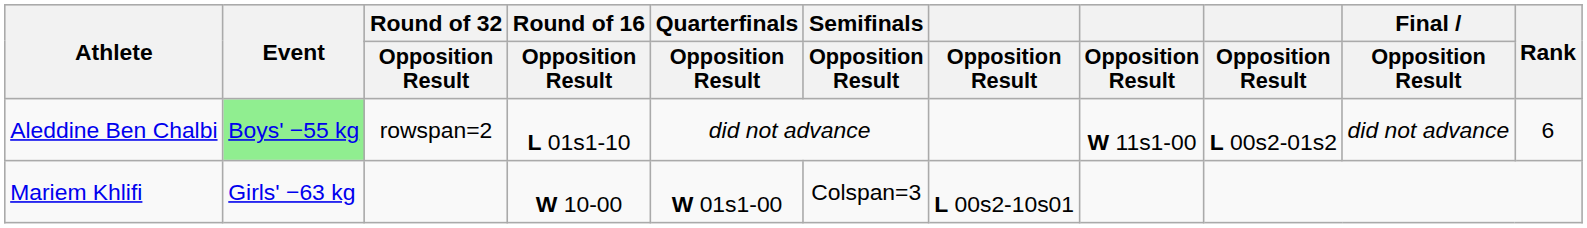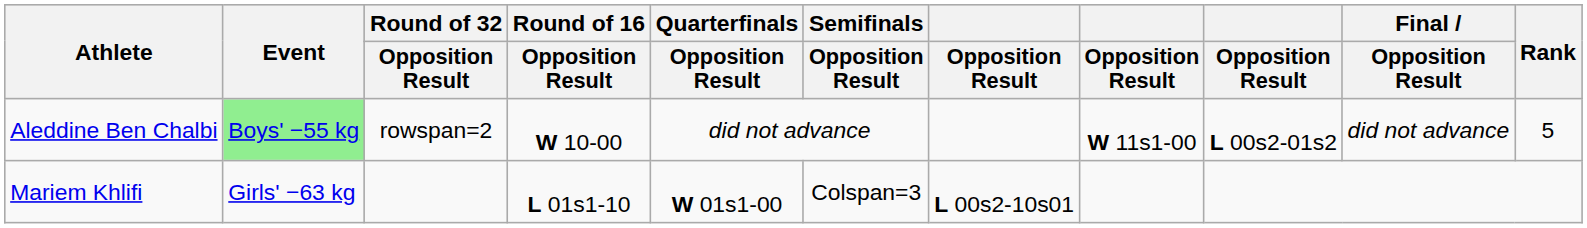(579, 143) L 01s1-10 -> (579, 143) W 10-00
(1548, 130) 6 -> (1548, 130) 5
(579, 204) W 10-00 -> (579, 204) L 01s1-10
